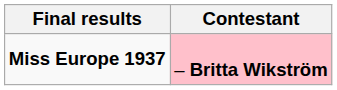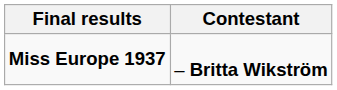(251, 69) pink background -> (251, 69) no background
